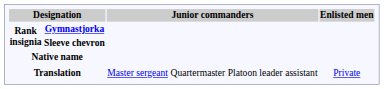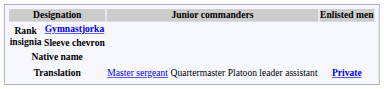(347, 73) normal -> (347, 73) bold
